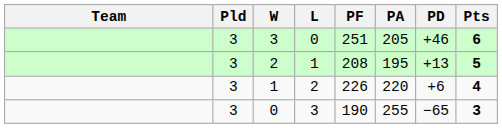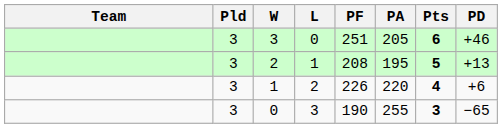columns swapped: (436, 16) <-> (477, 16)
